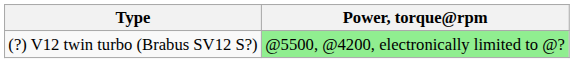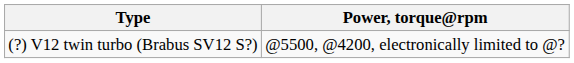(415, 44) lightgreen background -> (415, 44) no background
